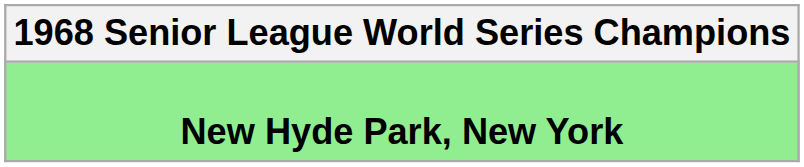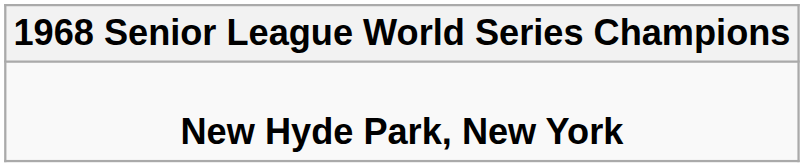(402, 131) lightgreen background -> (402, 131) no background
